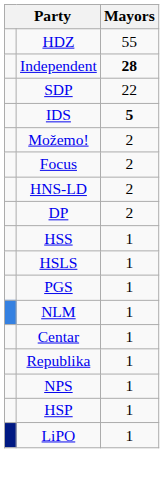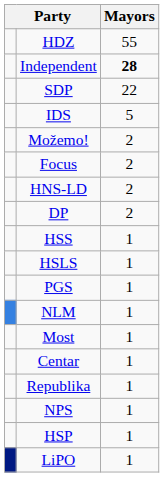(129, 115) bold -> (129, 115) normal
+ row: (58, 336)
